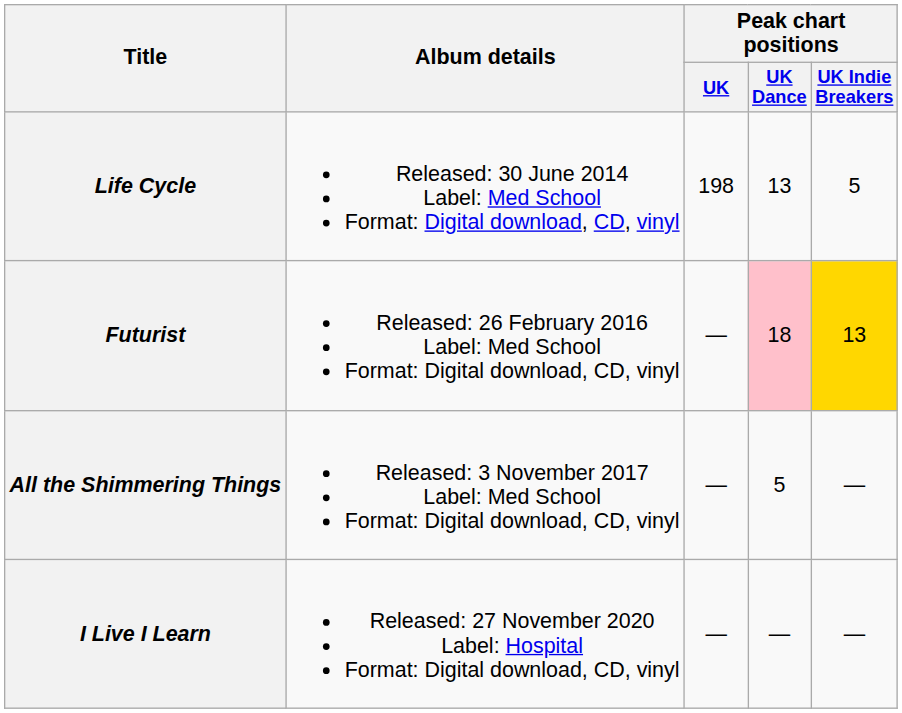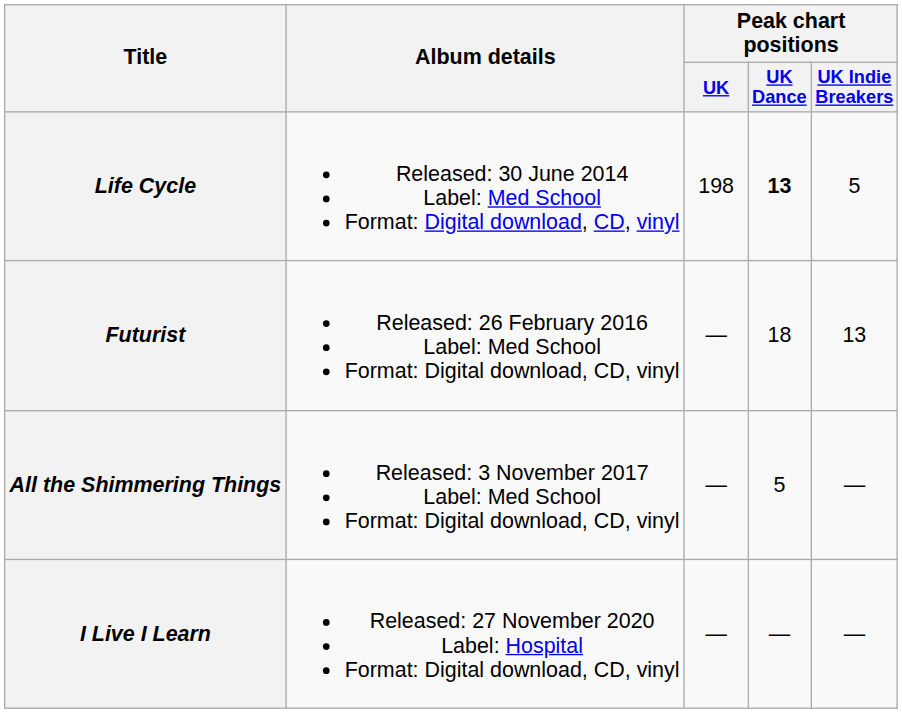(779, 186) normal -> (779, 186) bold
(779, 335) pink background -> (779, 335) no background
(854, 335) gold background -> (854, 335) no background
